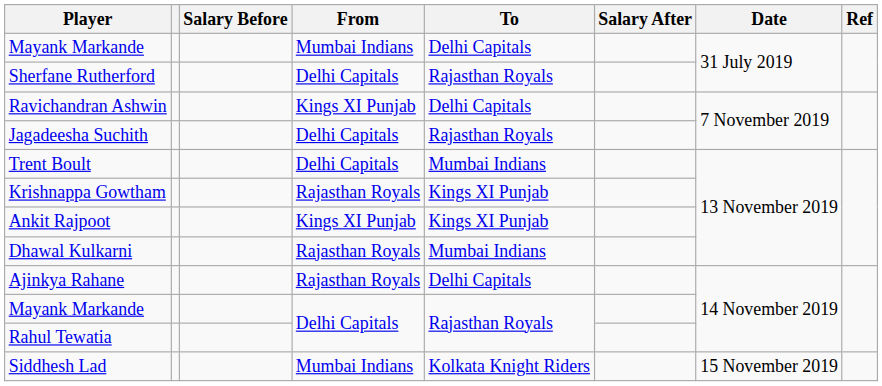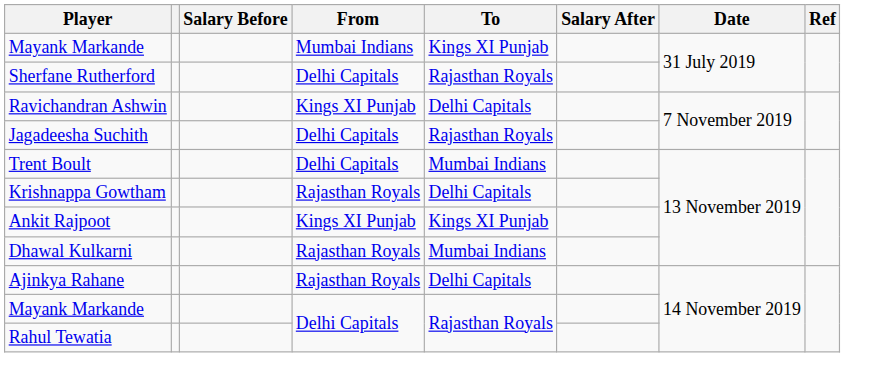(480, 47) Delhi Capitals -> (488, 47) Kings XI Punjab
(488, 192) Kings XI Punjab -> (480, 192) Delhi Capitals
- row: (58, 366)
